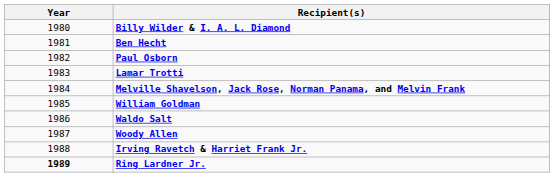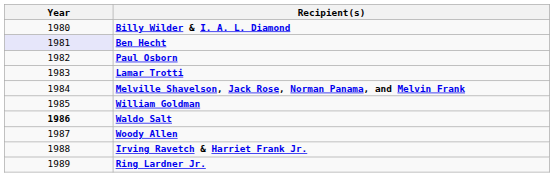(59, 42) no background -> (59, 42) lavender background
(59, 119) normal -> (59, 119) bold
(59, 165) bold -> (59, 165) normal
